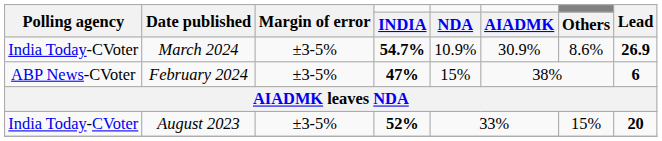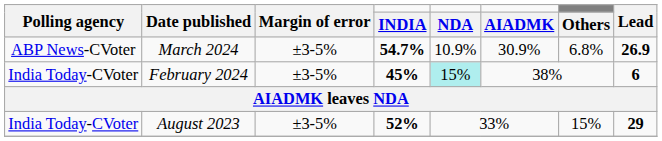(73, 49) India Today-CVoter -> (73, 49) ABP News-CVoter
(586, 49) 8.6% -> (586, 49) 6.8%
(73, 74) ABP News-CVoter -> (73, 74) India Today-CVoter
(402, 74) 47% -> (402, 74) 45%
(455, 74) no background -> (455, 74) paleturquoise background
(636, 124) 20 -> (636, 124) 29
